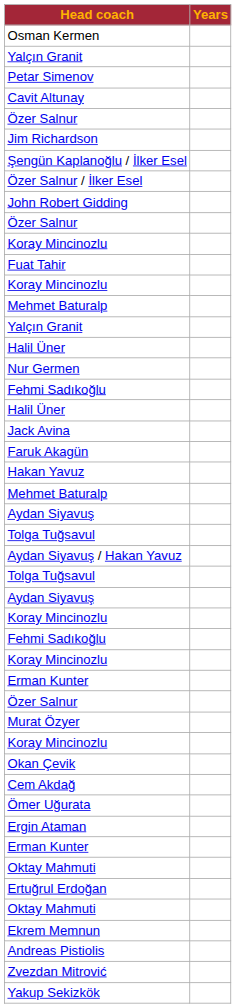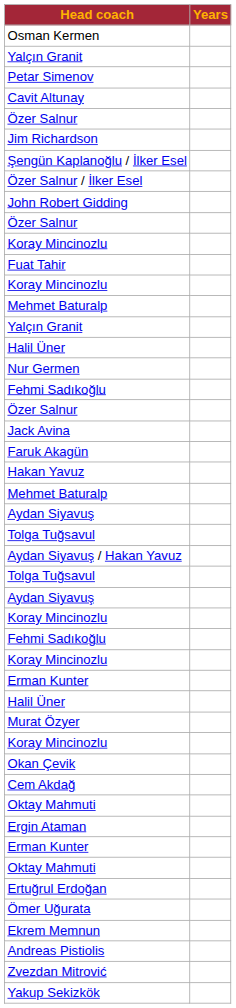(36, 410) Halil Üner -> (42, 410) Özer Salnur
(42, 701) Özer Salnur -> (36, 701) Halil Üner
(49, 805) Ömer Uğurata -> (52, 805) Oktay Mahmuti
(52, 909) Oktay Mahmuti -> (49, 909) Ömer Uğurata
